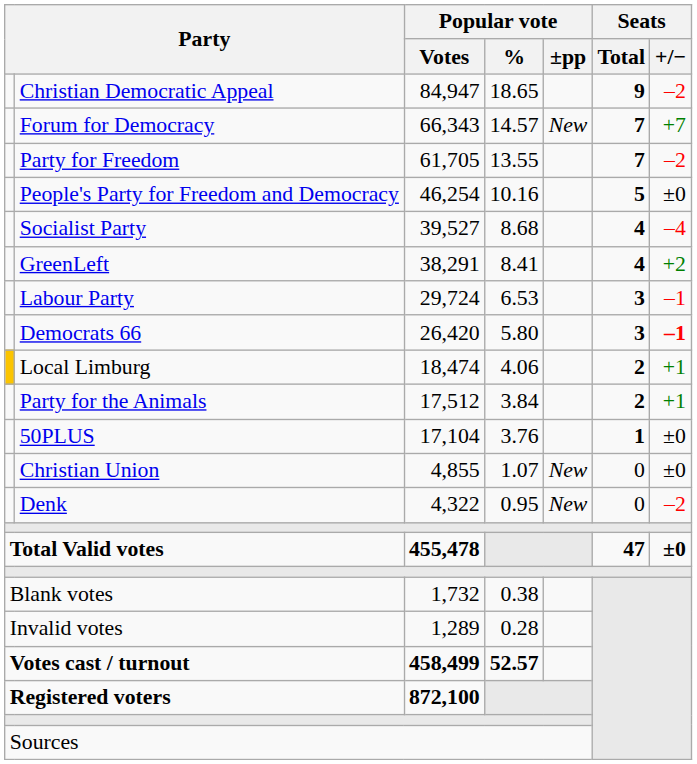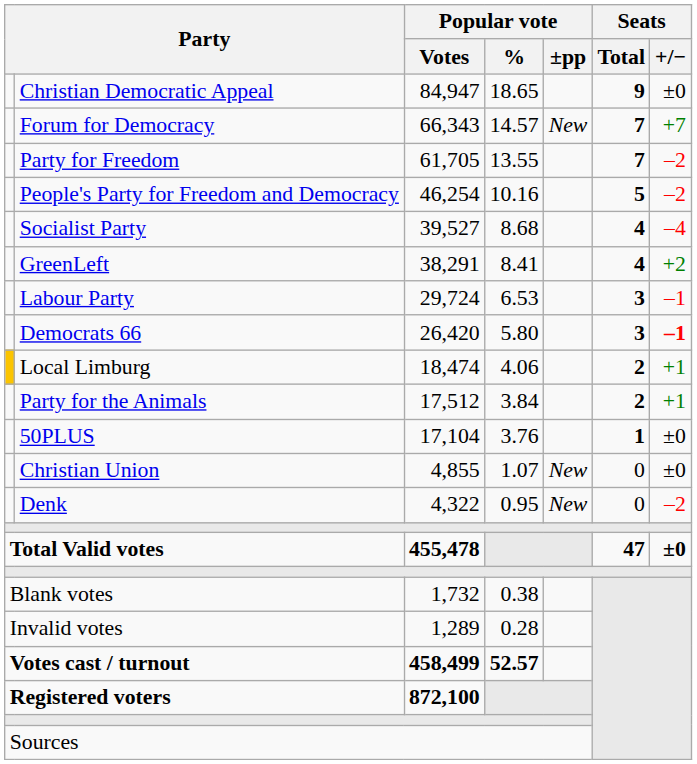(675, 90) –2 -> (674, 90) ±0
(674, 194) ±0 -> (675, 194) –2
